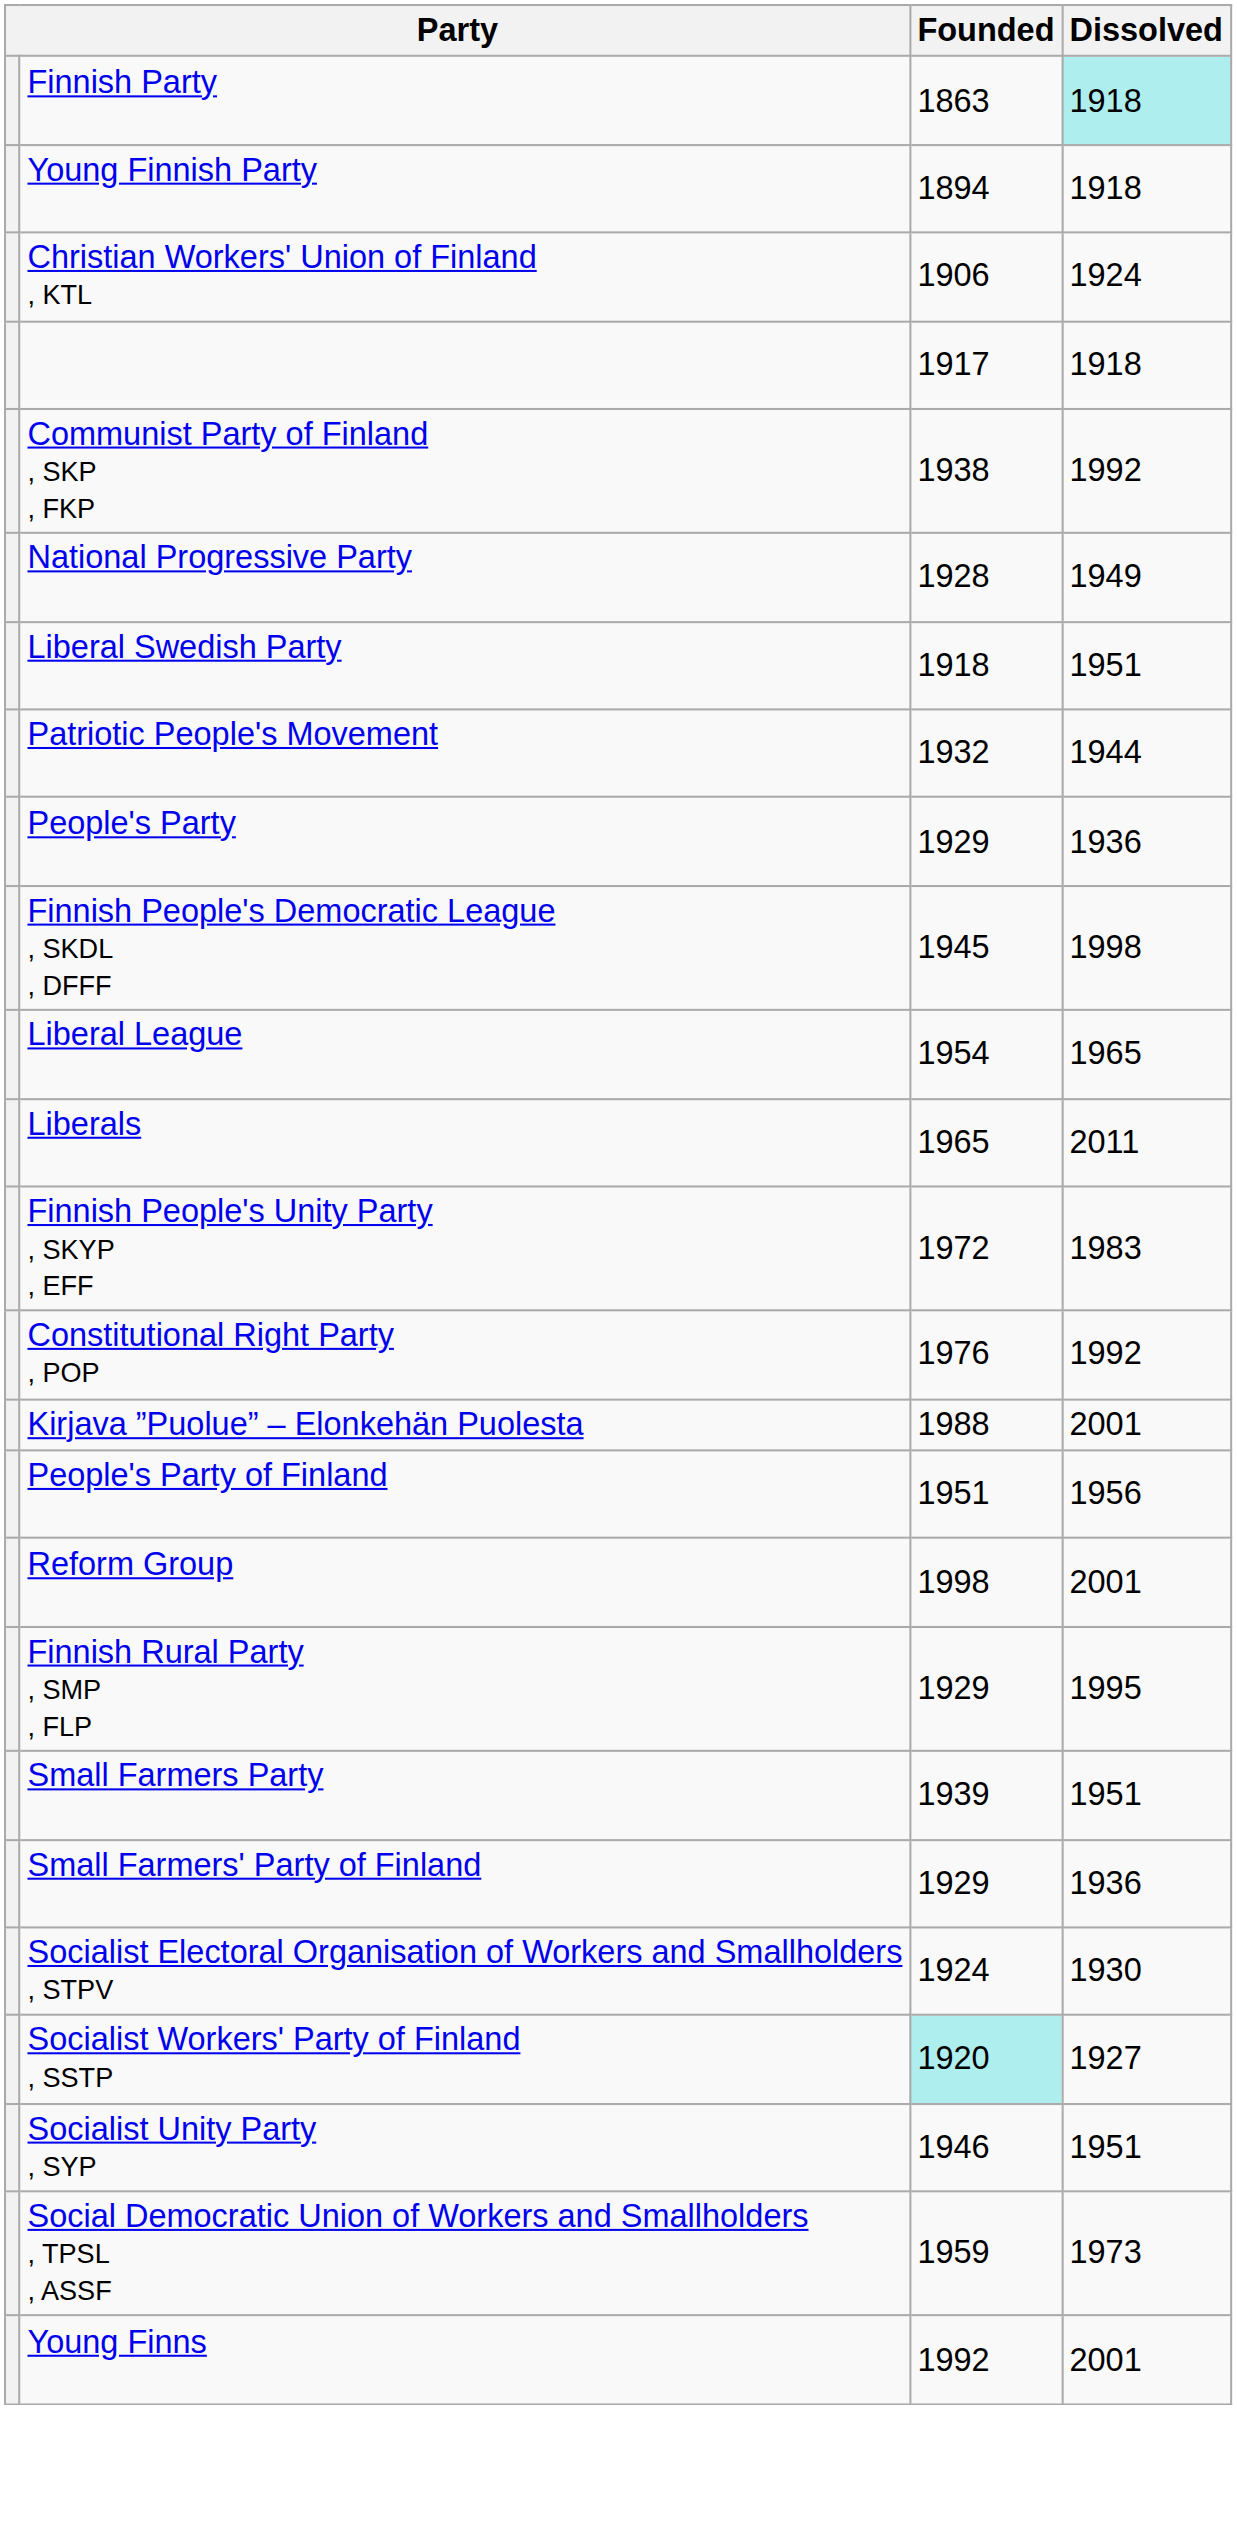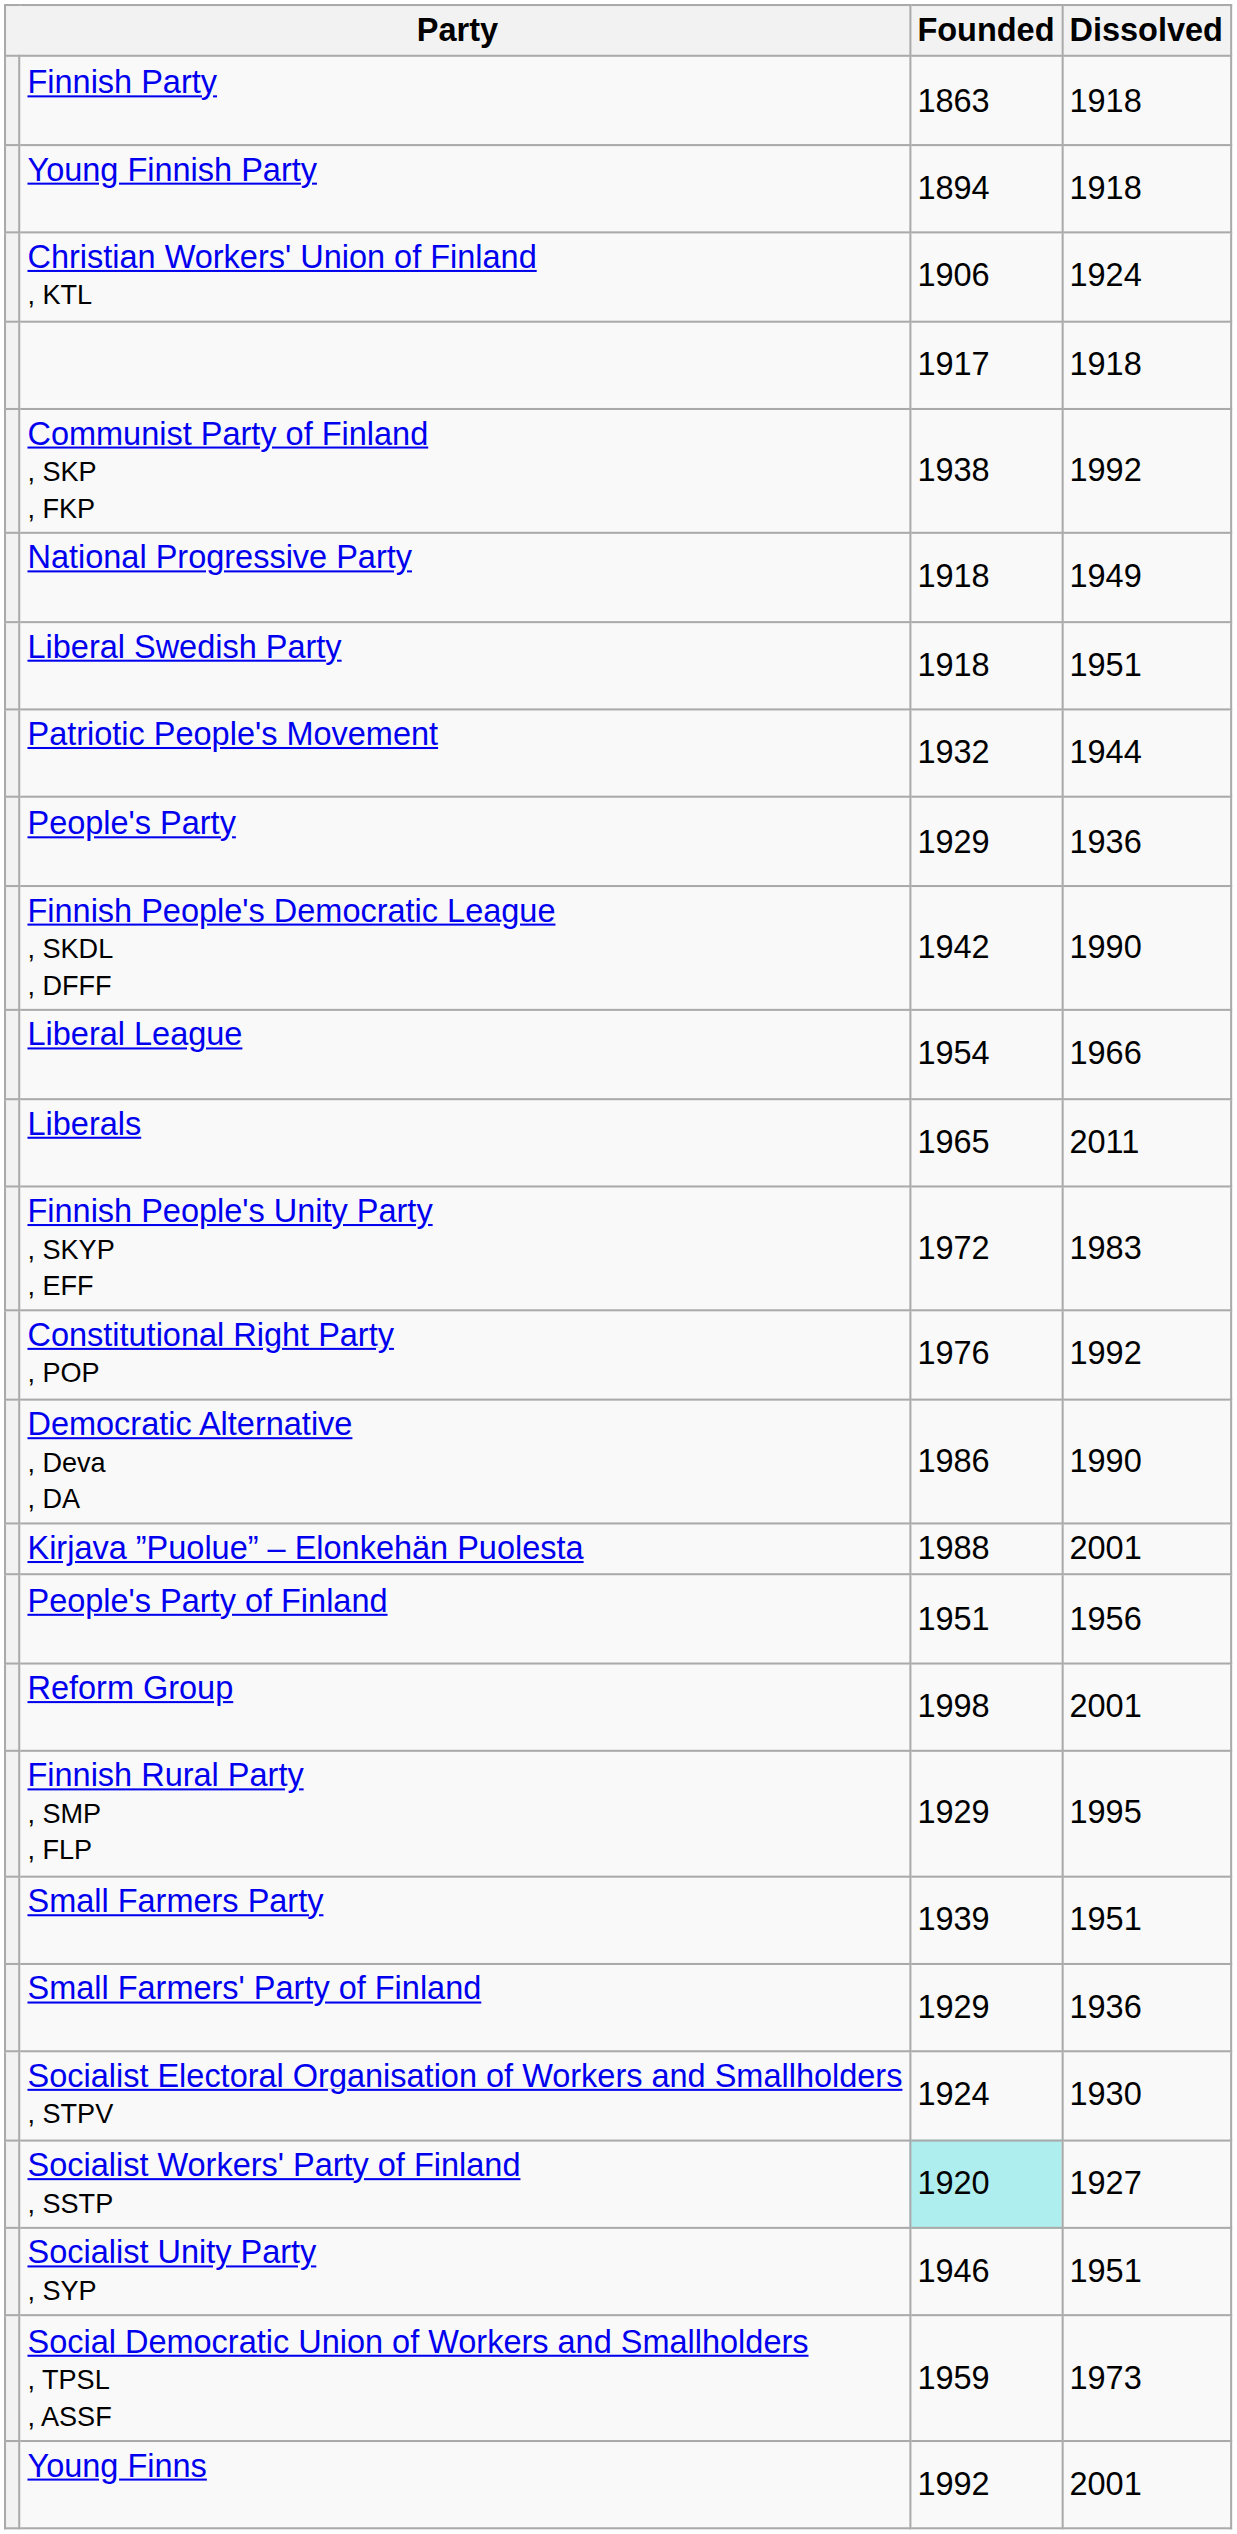(1106, 100) paleturquoise background -> (1106, 100) no background
(954, 576) 1928 -> (954, 576) 1918
(954, 947) 1945 -> (954, 947) 1942
(1106, 947) 1998 -> (1106, 947) 1990
(1106, 1053) 1965 -> (1106, 1053) 1966
+ row: (190, 1460)
